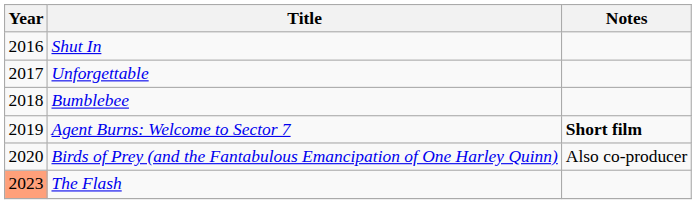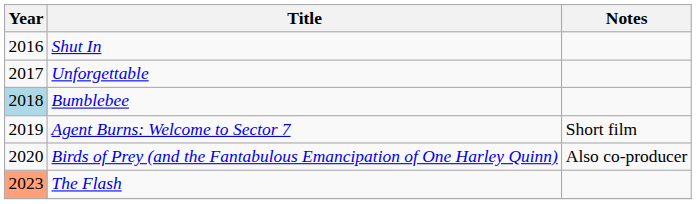(26, 101) no background -> (26, 101) lightblue background
(604, 128) bold -> (601, 128) normal
